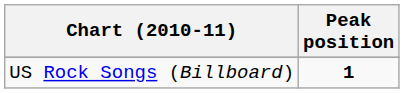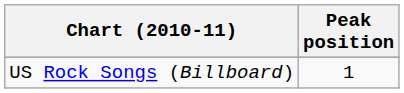(349, 73) bold -> (349, 73) normal
